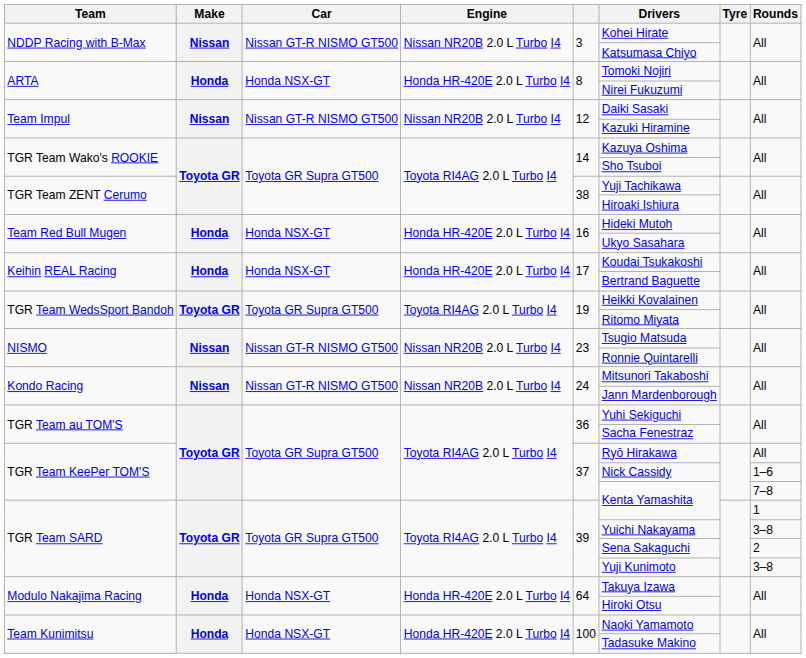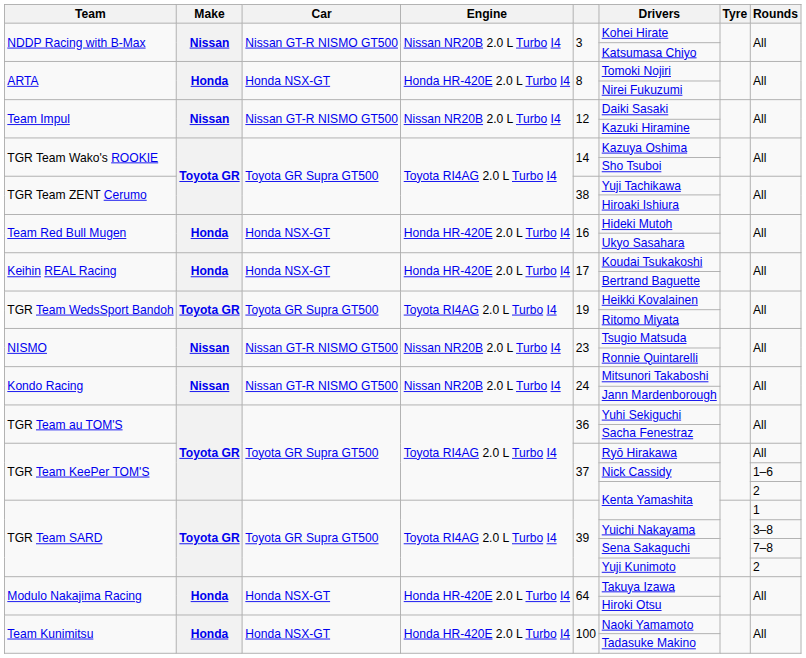(763, 491) 7–8 -> (756, 491) 2
(756, 548) 2 -> (763, 548) 7–8
(763, 567) 3–8 -> (756, 567) 2
